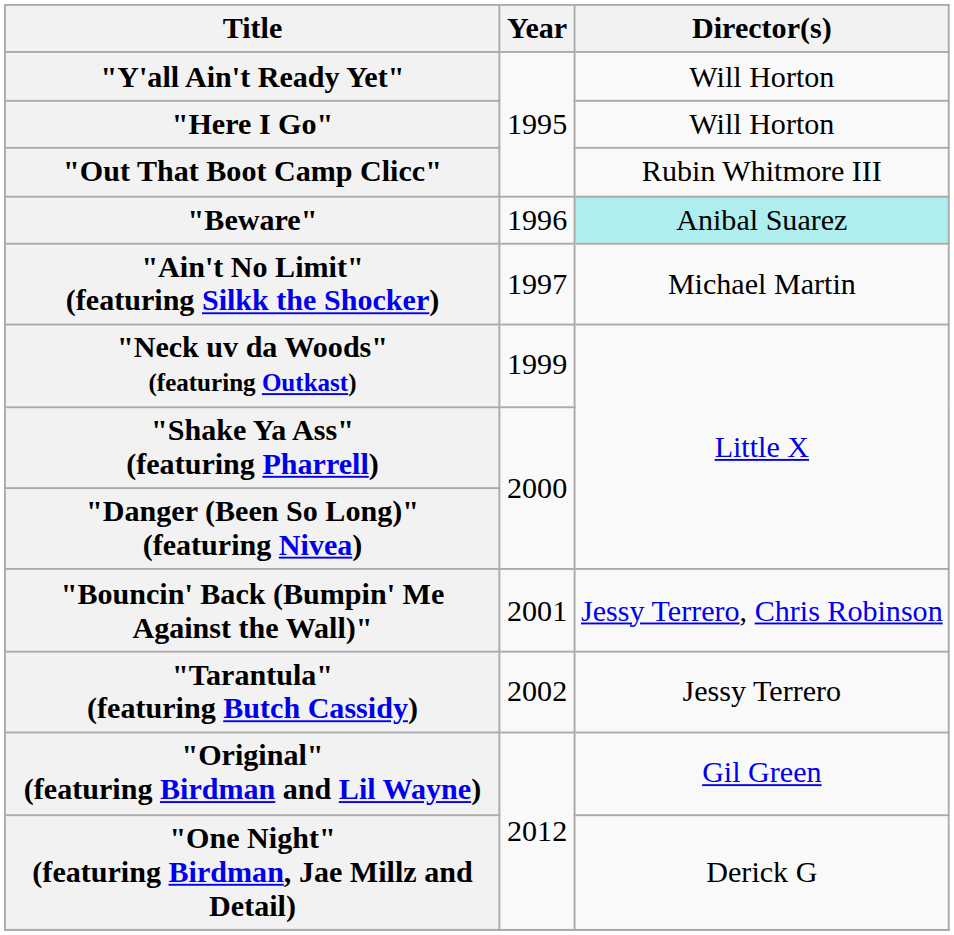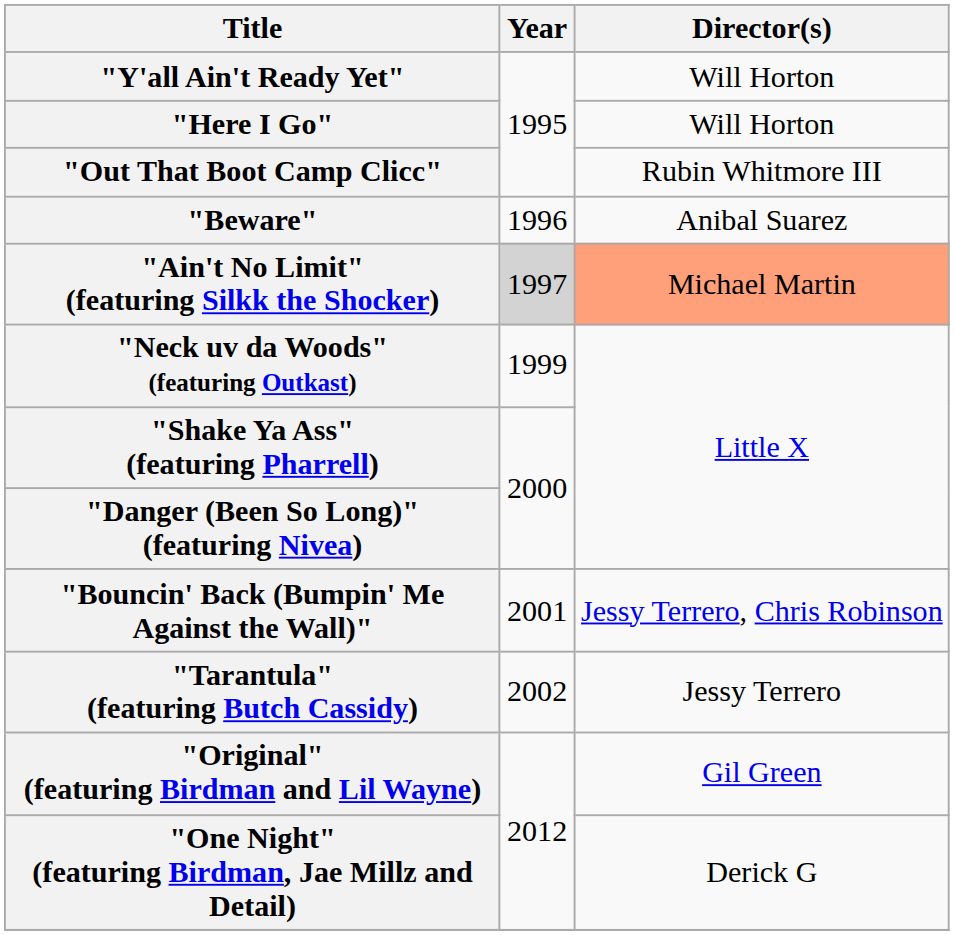(762, 219) paleturquoise background -> (762, 219) no background
(537, 283) no background -> (537, 283) lightgrey background
(762, 283) no background -> (762, 283) lightsalmon background
